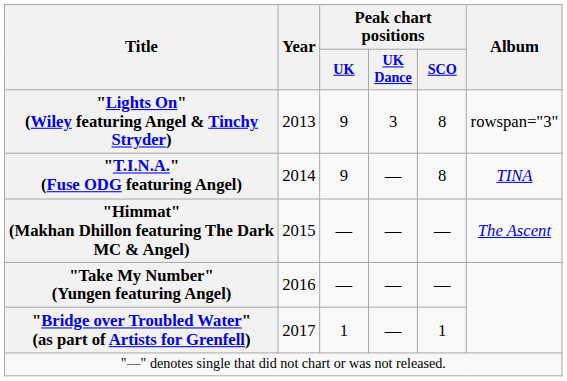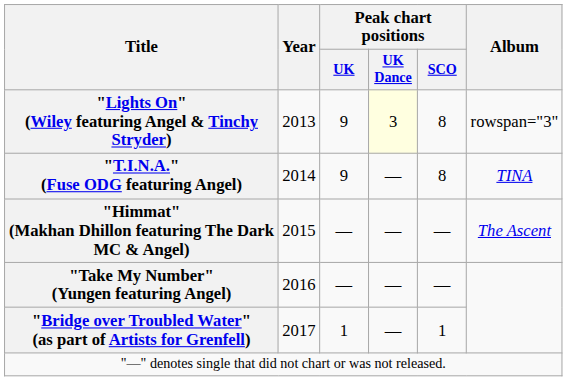(393, 121) no background -> (393, 121) lightyellow background
